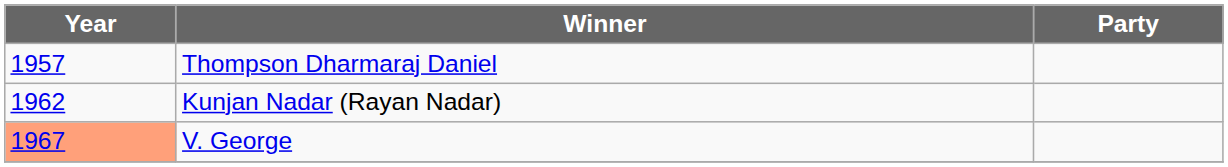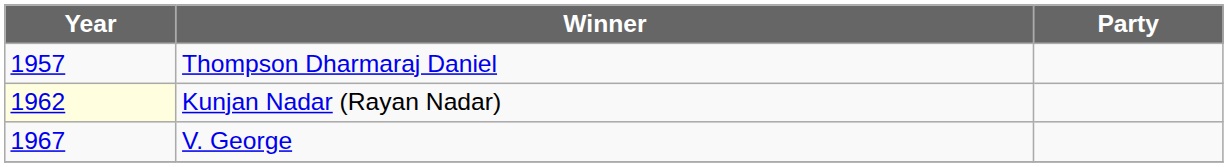(38, 102) no background -> (38, 102) lightyellow background
(38, 141) lightsalmon background -> (38, 141) no background
